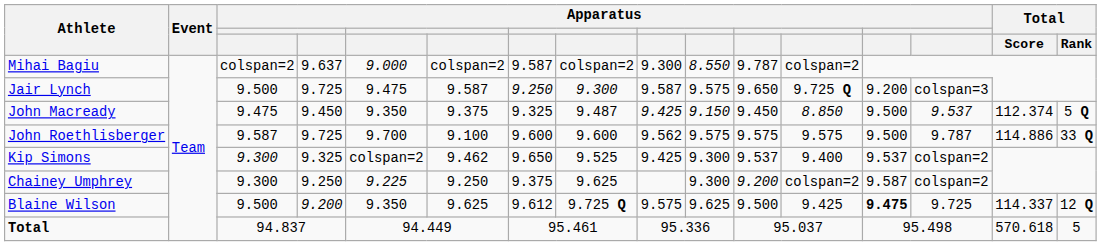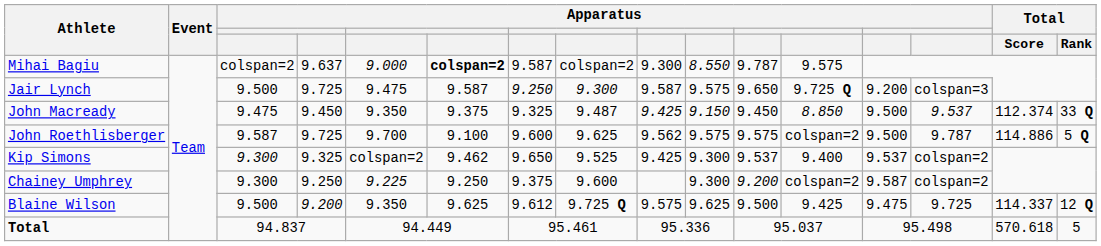(468, 66) normal -> (468, 66) bold
(822, 66) colspan=2 -> (822, 66) 9.575
(1076, 112) 5 Q -> (1076, 112) 33 Q
(597, 136) 9.600 -> (597, 136) 9.625
(822, 136) 9.575 -> (822, 136) colspan=2
(1076, 136) 33 Q -> (1076, 136) 5 Q
(597, 182) 9.625 -> (597, 182) 9.600
(887, 205) bold -> (887, 205) normal
